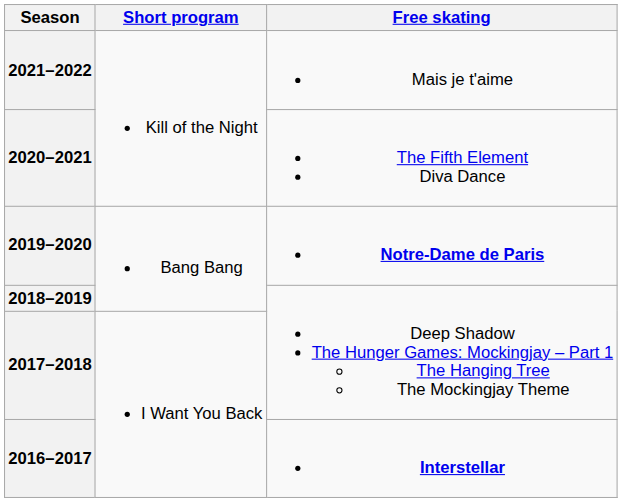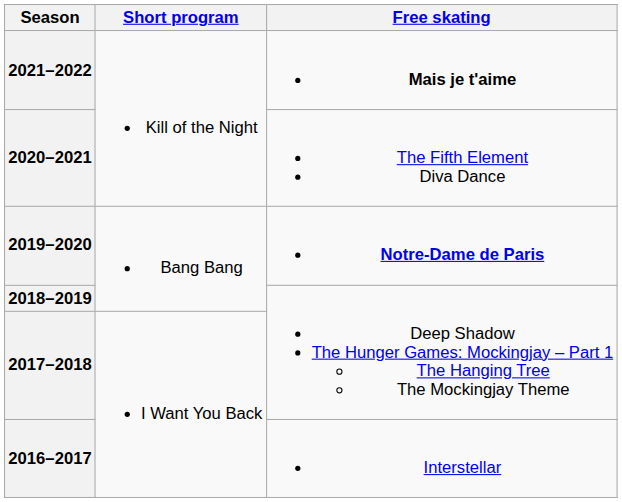(442, 79) normal -> (442, 79) bold
(442, 468) bold -> (442, 468) normal
